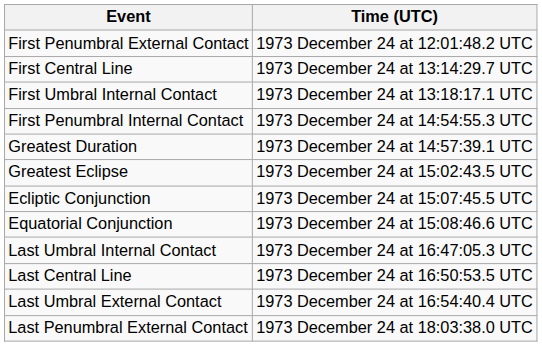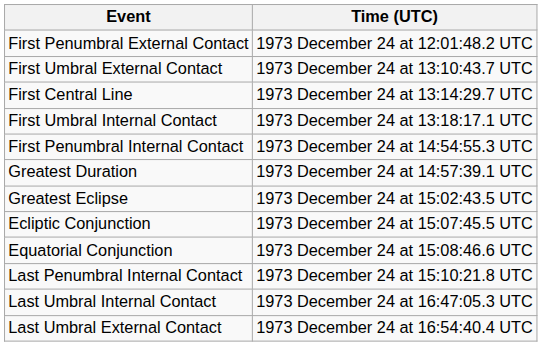+ row: (115, 69)
+ row: (125, 276)
- row: (70, 276)
- row: (128, 328)
